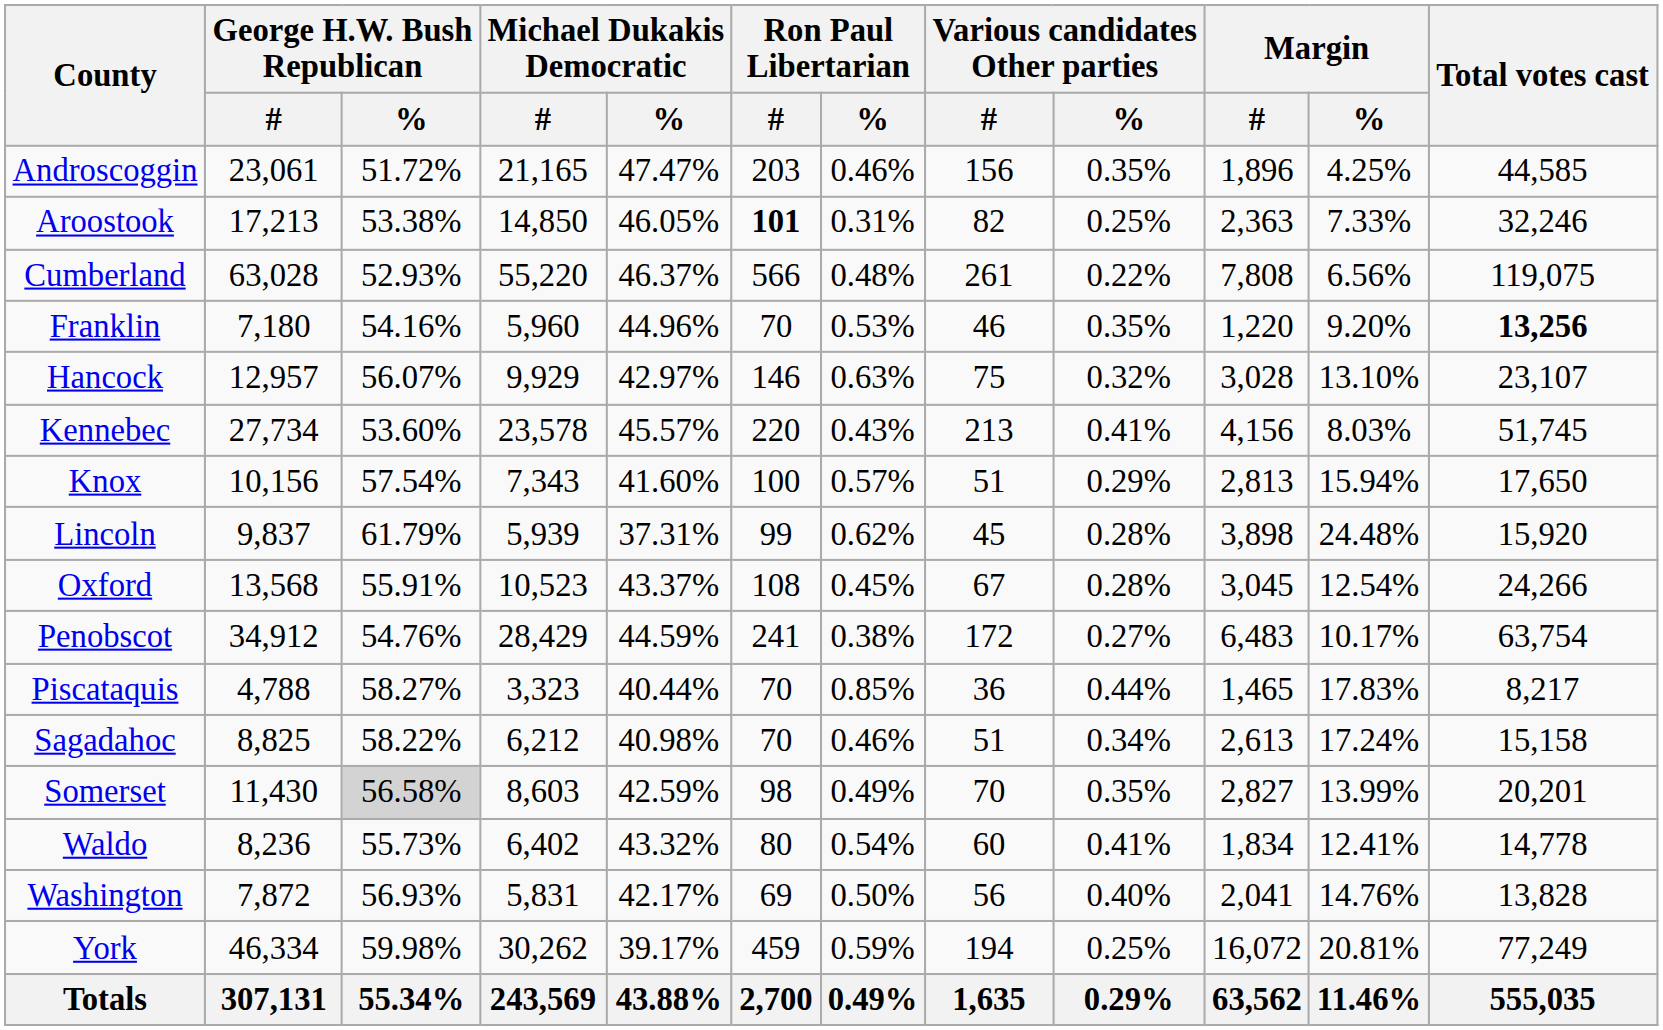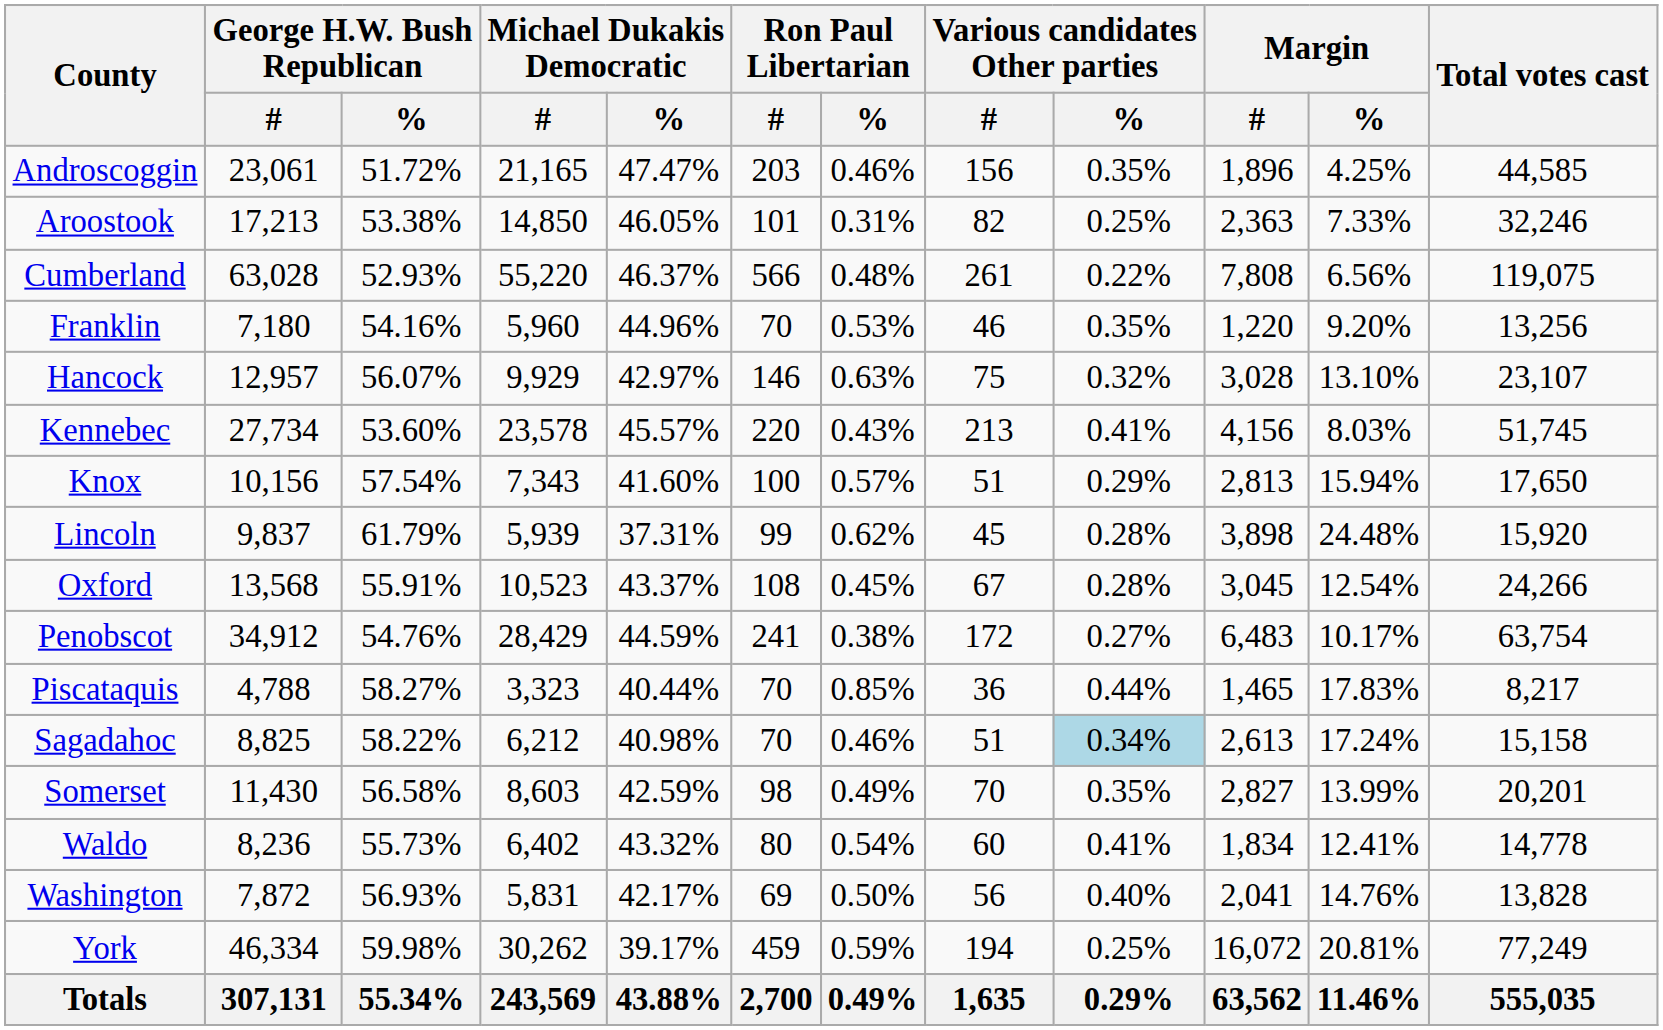(776, 222) bold -> (776, 222) normal
(1543, 325) bold -> (1543, 325) normal
(1129, 740) no background -> (1129, 740) lightblue background
(411, 791) lightgrey background -> (411, 791) no background
